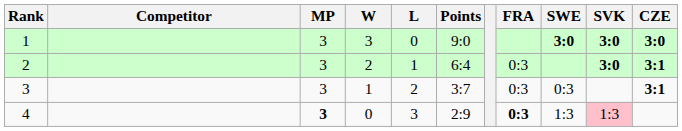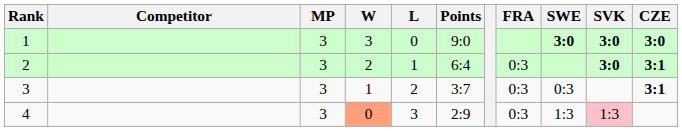(323, 114) bold -> (323, 114) normal
(368, 114) no background -> (368, 114) lightsalmon background
(518, 114) bold -> (518, 114) normal
